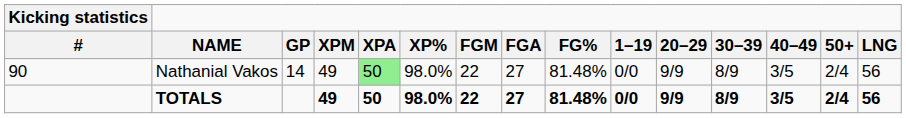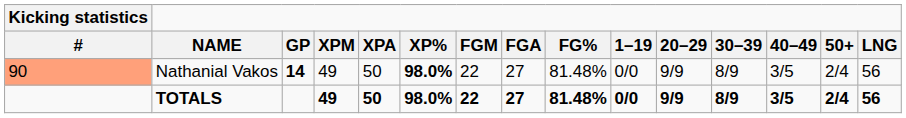(18, 71) no background -> (18, 71) lightsalmon background
(295, 71) normal -> (295, 71) bold
(372, 71) lightgreen background -> (372, 71) no background
(428, 71) normal -> (428, 71) bold
